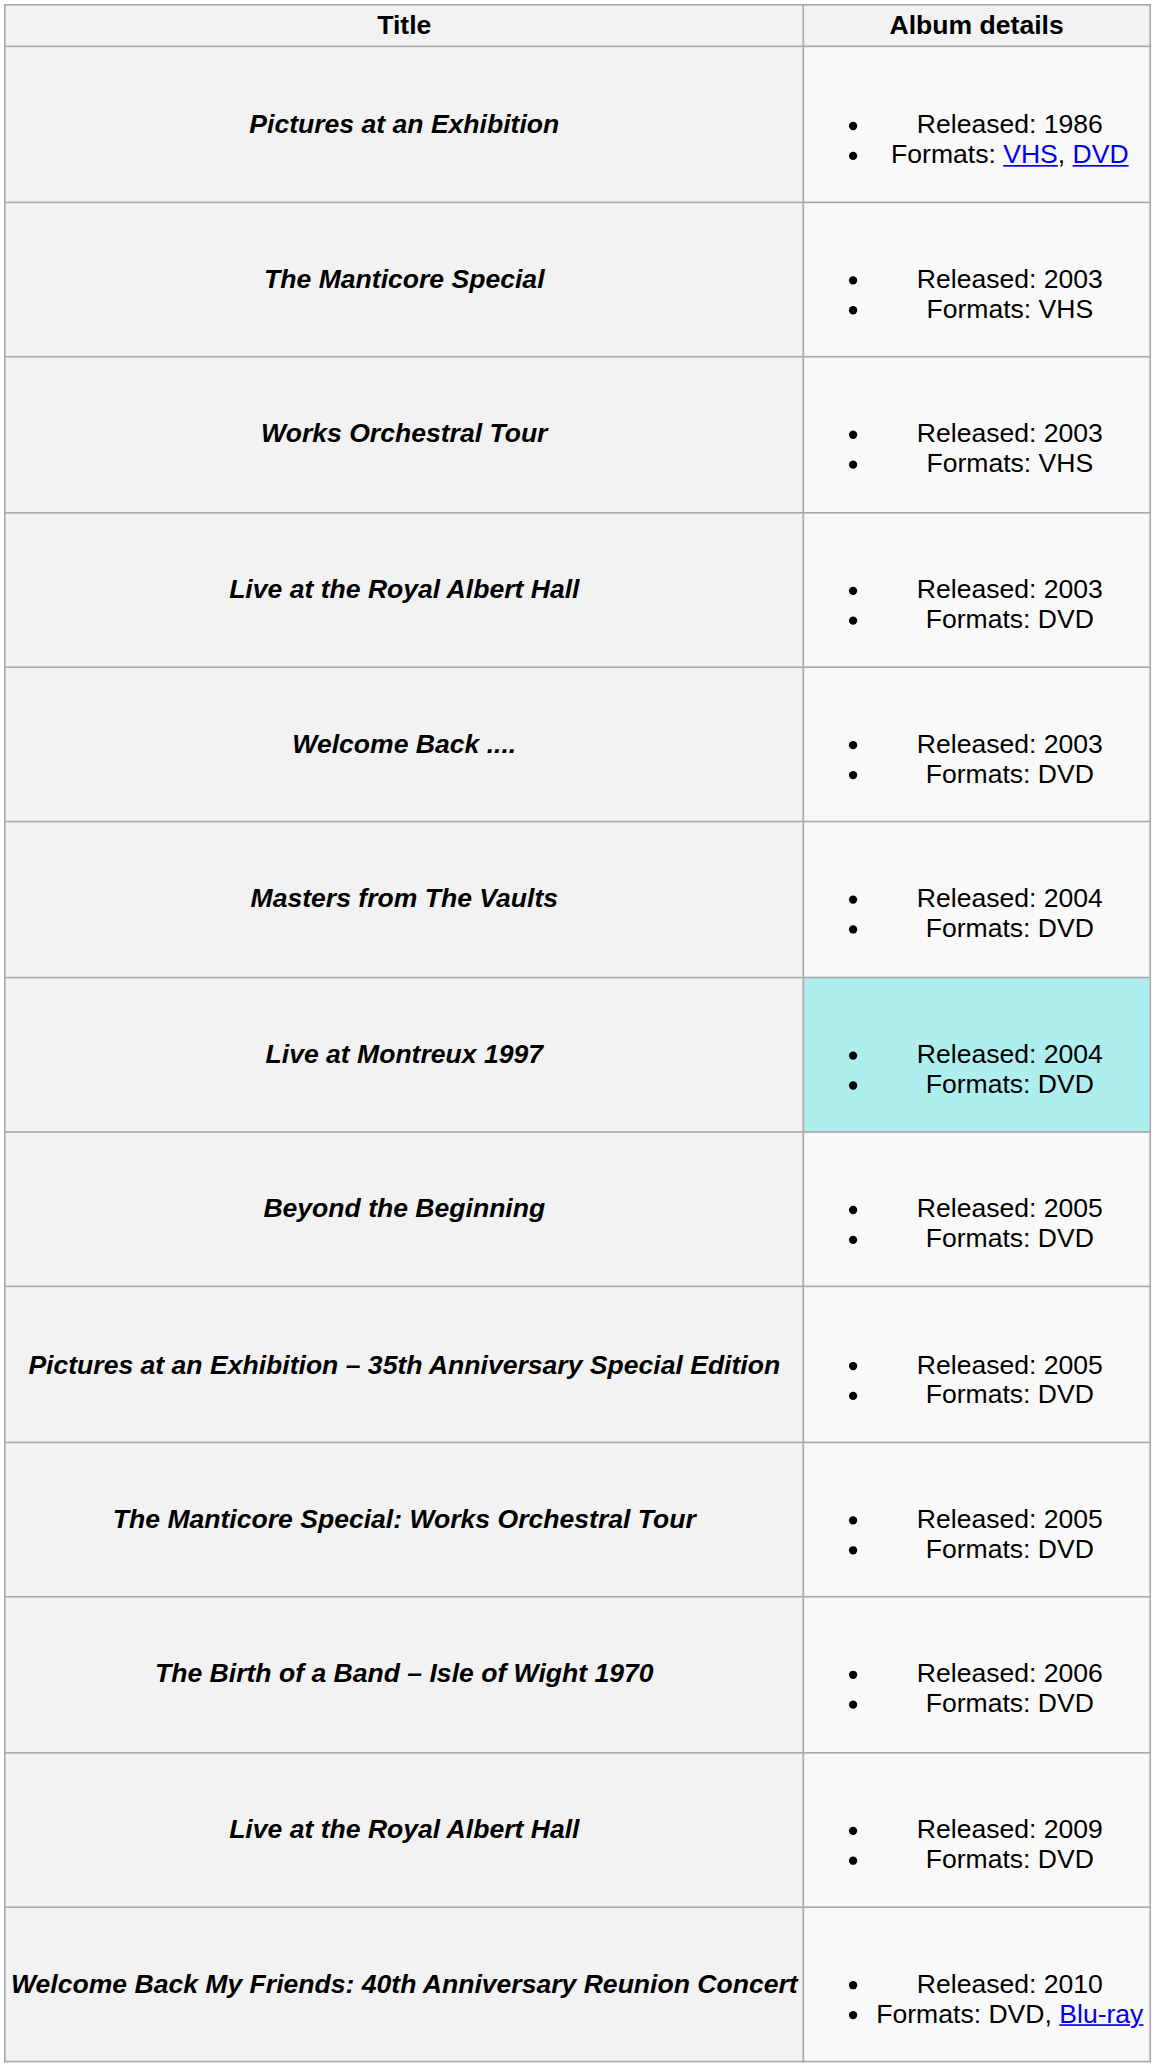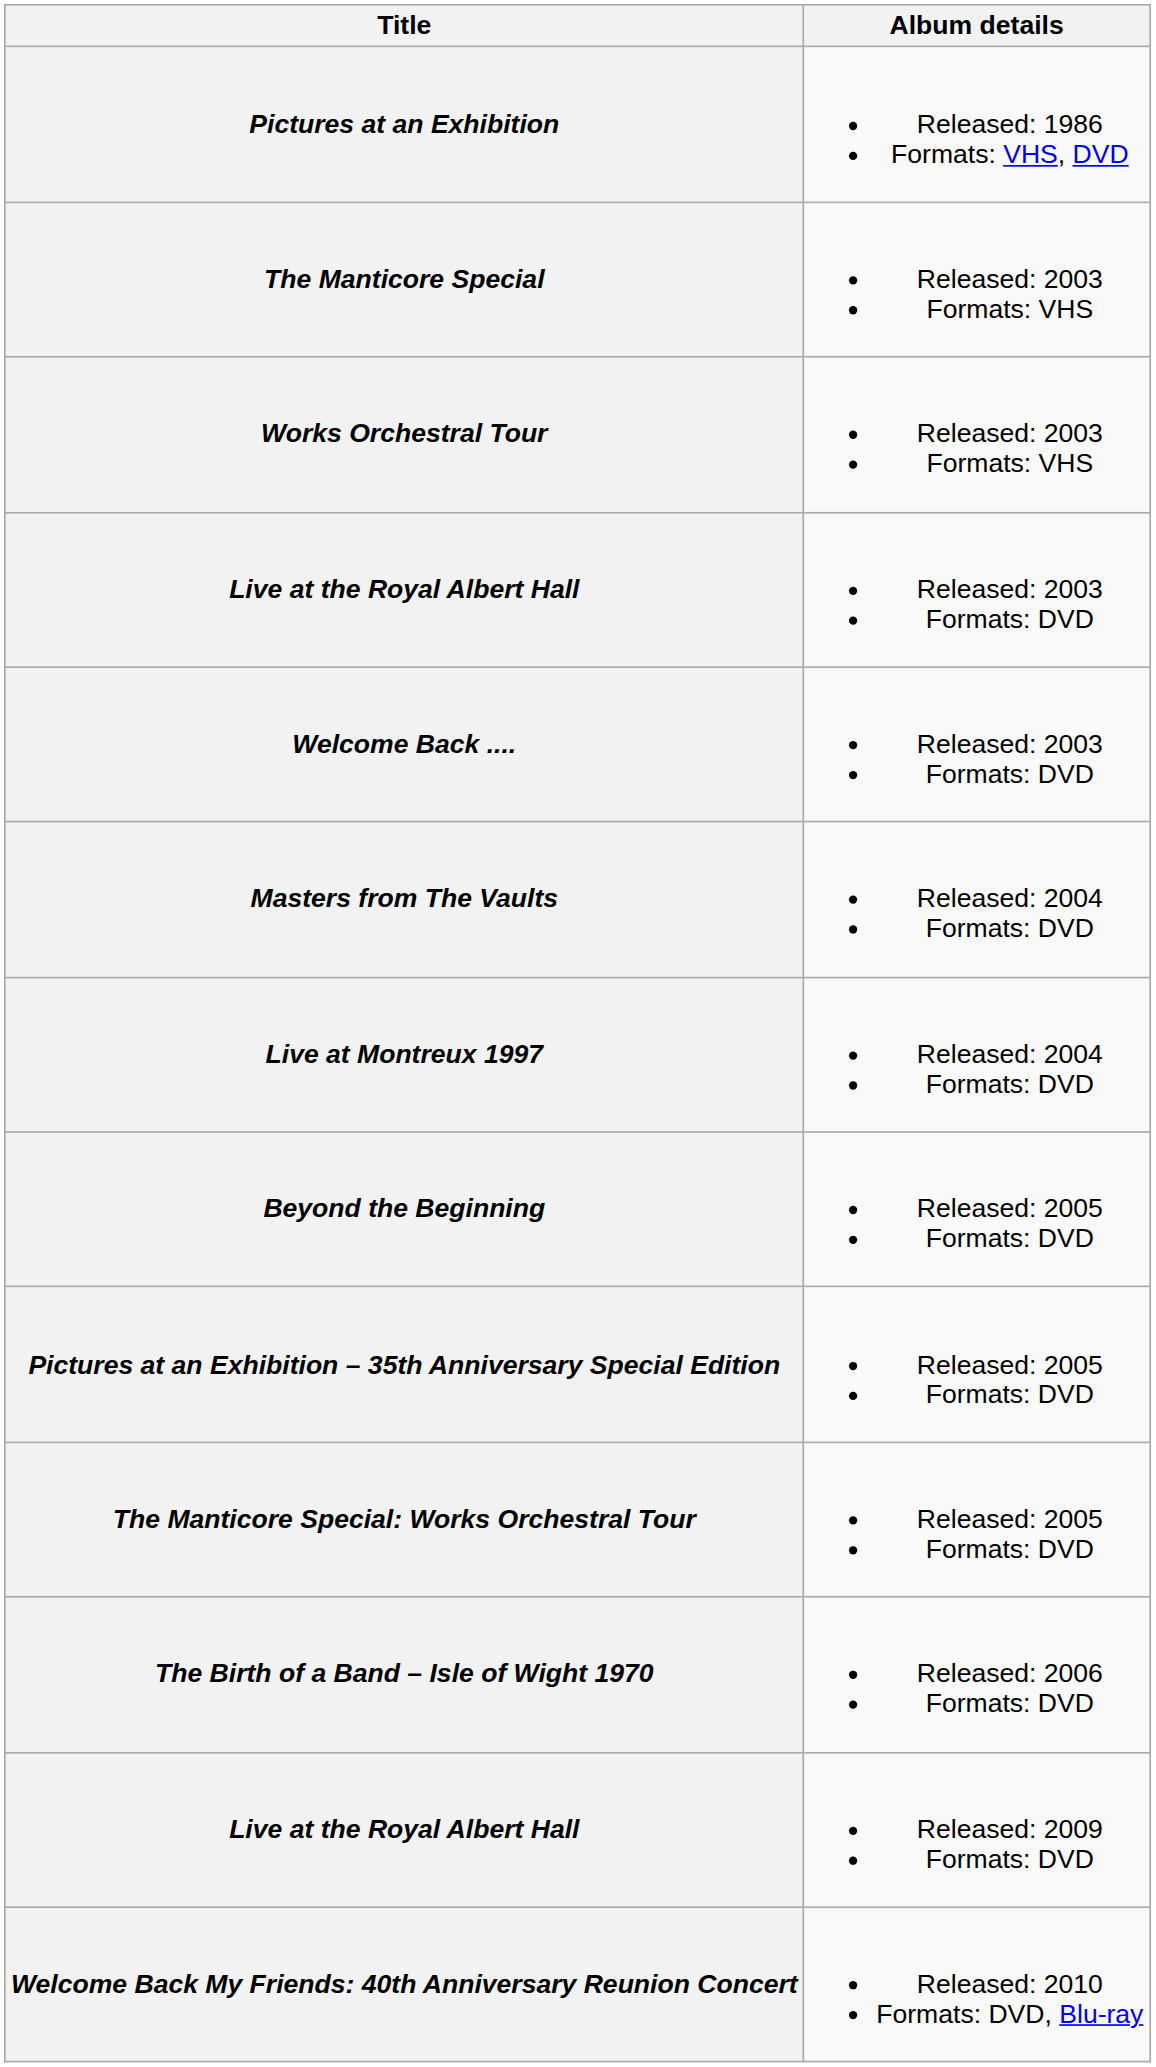(977, 1069) paleturquoise background -> (977, 1069) no background
